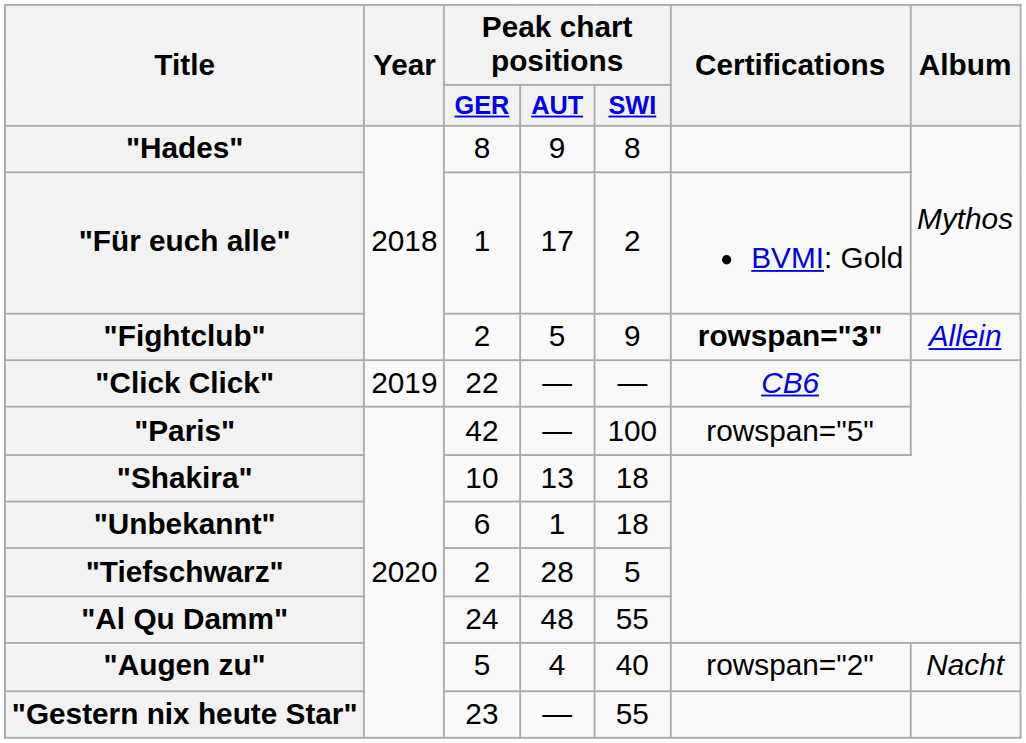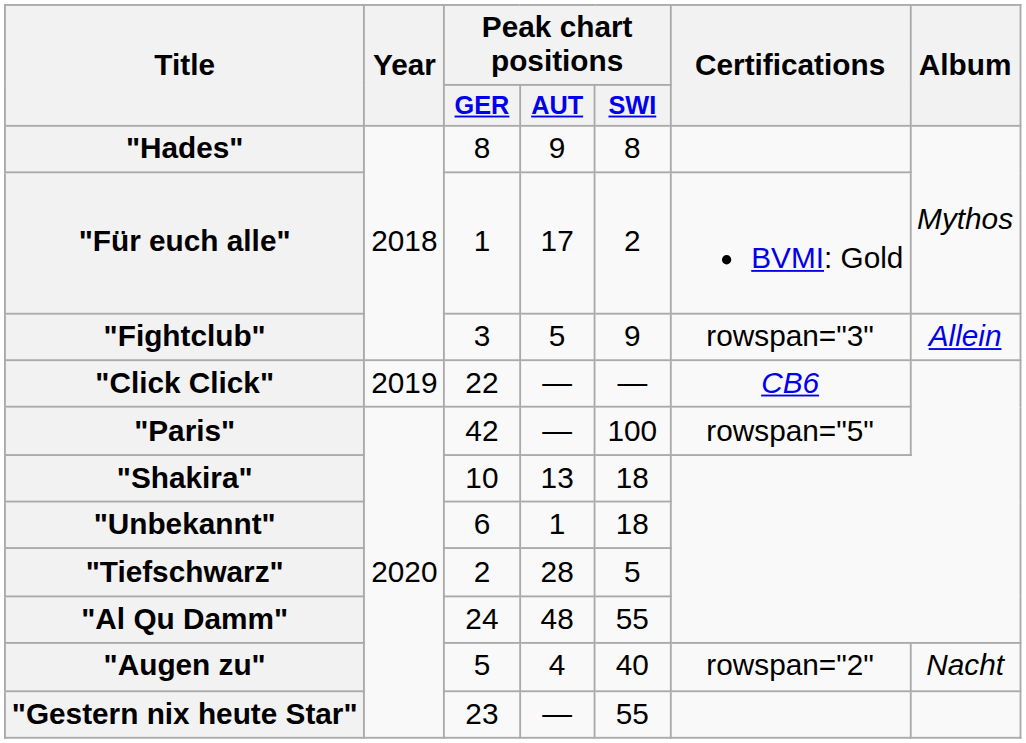(482, 336) 2 -> (482, 336) 3
(790, 336) bold -> (790, 336) normal
